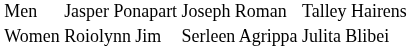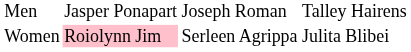(113, 36) no background -> (113, 36) pink background
